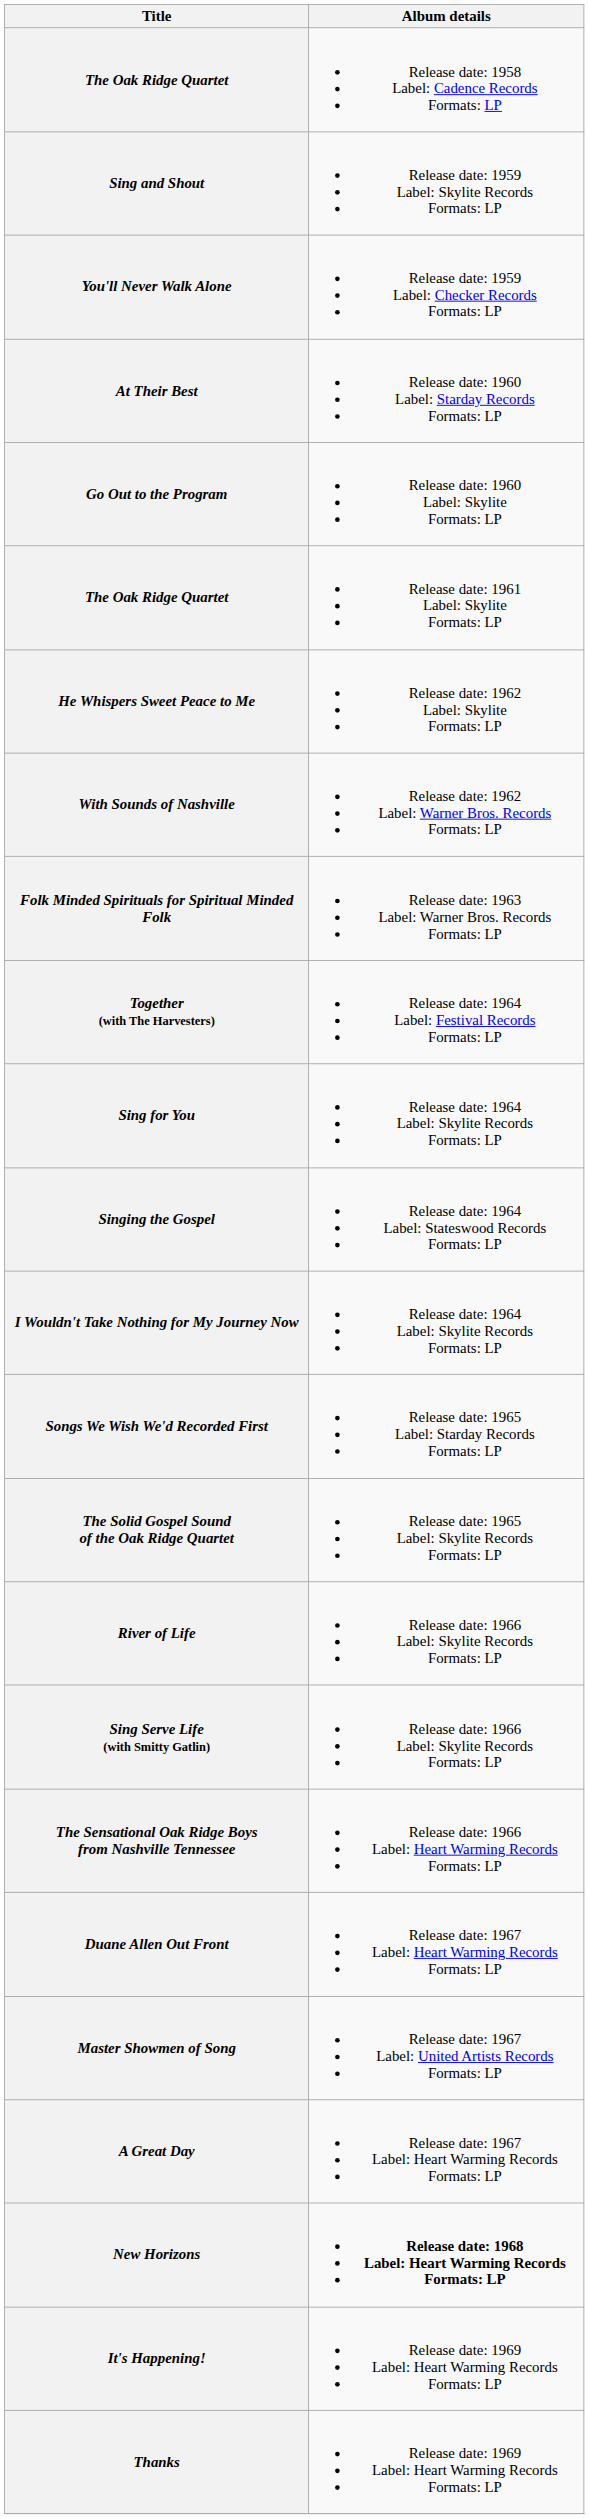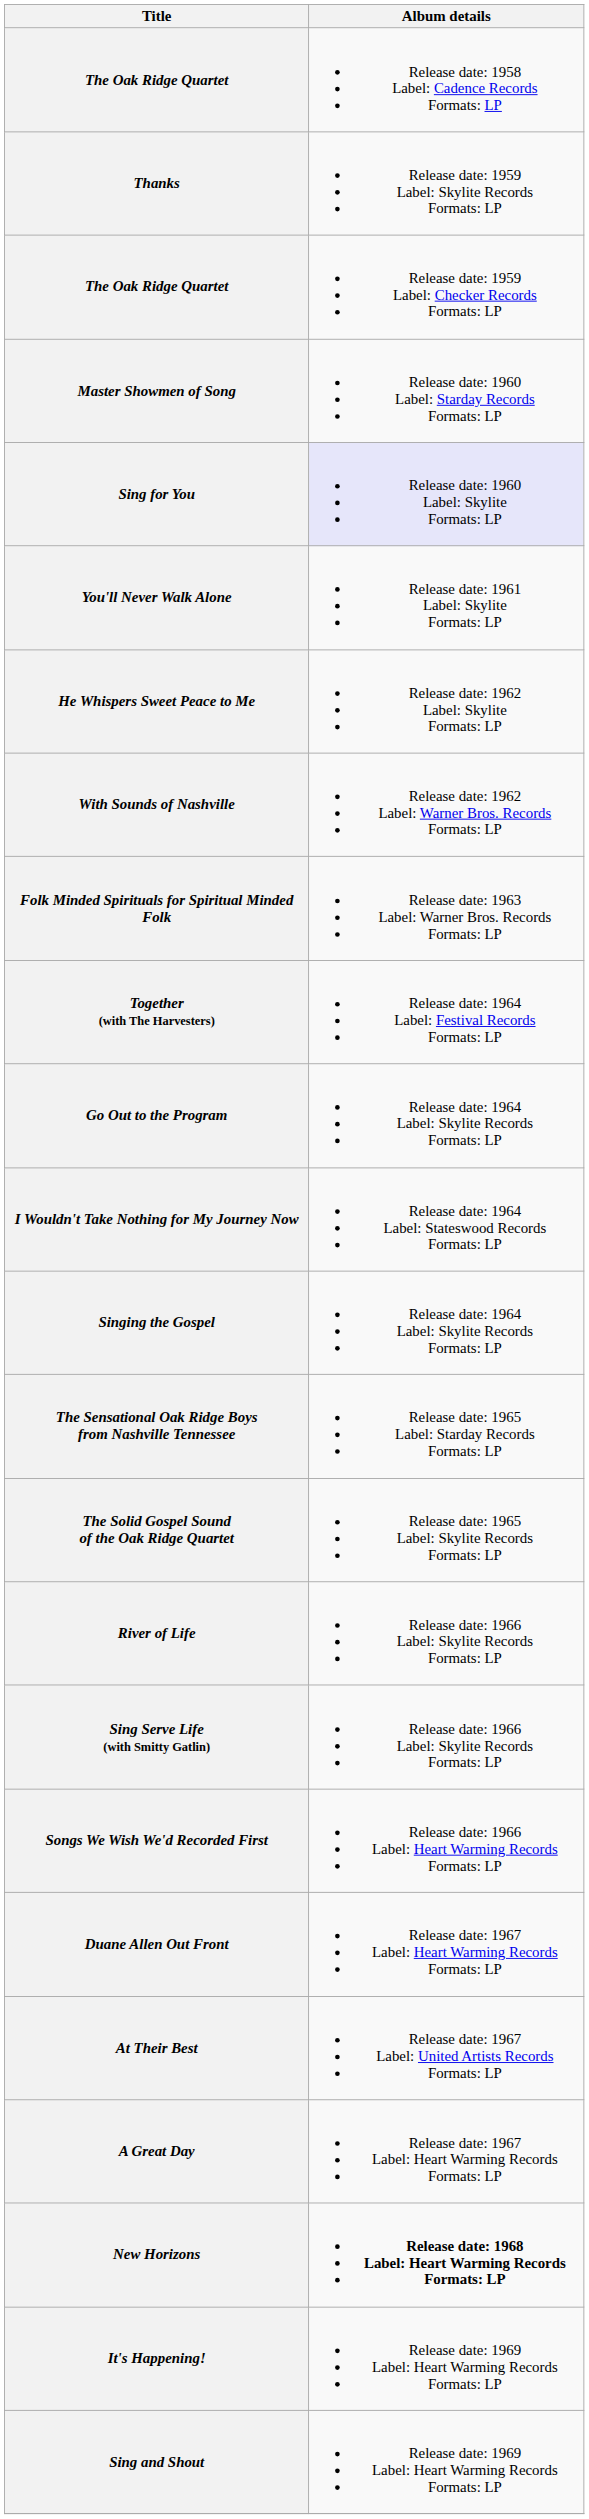(157, 183) Sing and Shout -> (157, 183) Thanks
(157, 287) You'll Never Walk Alone -> (157, 287) The Oak Ridge Quartet
(157, 390) At Their Best -> (157, 390) Master Showmen of Song
(157, 494) Go Out to the Program -> (157, 494) Sing for You
(446, 503) no background -> (446, 503) lavender background
(157, 597) The Oak Ridge Quartet -> (157, 597) You'll Never Walk Alone
(157, 1115) Sing for You -> (157, 1115) Go Out to the Program
(157, 1219) Singing the Gospel -> (157, 1219) I Wouldn't Take Nothing for My Journey Now
(157, 1322) I Wouldn't Take Nothing for My Journey Now -> (157, 1322) Singing the Gospel
(157, 1426) Songs We Wish We'd Recorded First -> (157, 1426) The Sensational Oak Ridge Boys from Nashville Tennessee
(157, 1840) The Sensational Oak Ridge Boys from Nashville Tennessee -> (157, 1840) Songs We Wish We'd Recorded First
(157, 2047) Master Showmen of Song -> (157, 2047) At Their Best
(157, 2462) Thanks -> (157, 2462) Sing and Shout
